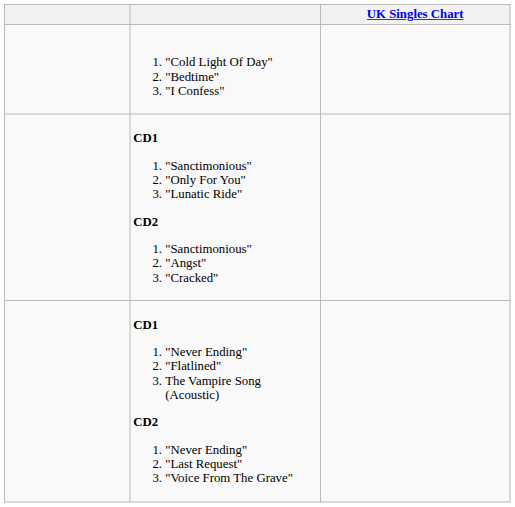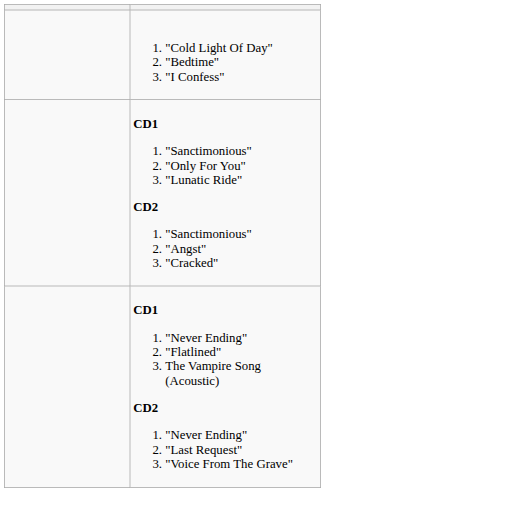- column: (415, 14)
